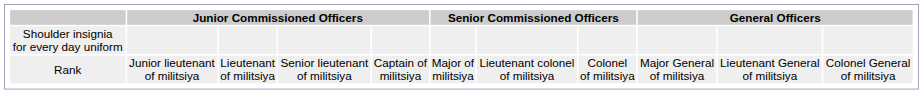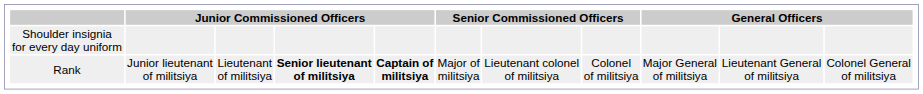(324, 69) normal -> (324, 69) bold
(400, 69) normal -> (405, 69) bold
